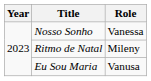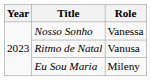(124, 48) Mileny -> (124, 48) Vanusa
(124, 66) Vanusa -> (124, 66) Mileny
